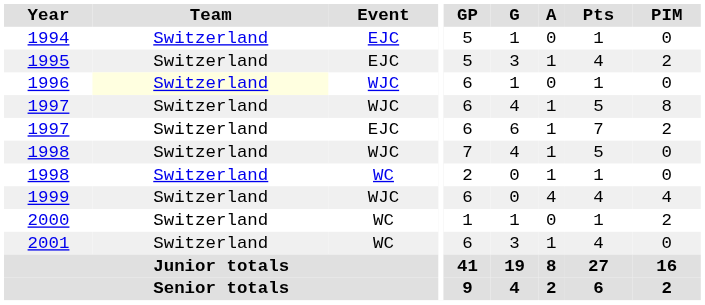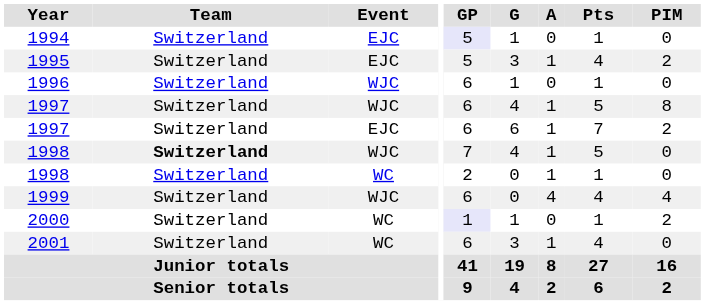(467, 38) no background -> (467, 38) lavender background
(211, 84) lightyellow background -> (211, 84) no background
(211, 152) normal -> (211, 152) bold
(467, 220) no background -> (467, 220) lavender background
